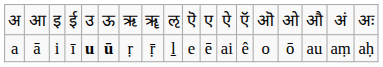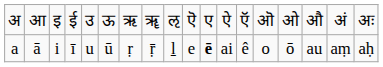(90, 48) bold -> (90, 48) normal
(109, 48) bold -> (109, 48) normal
(208, 48) normal -> (208, 48) bold
